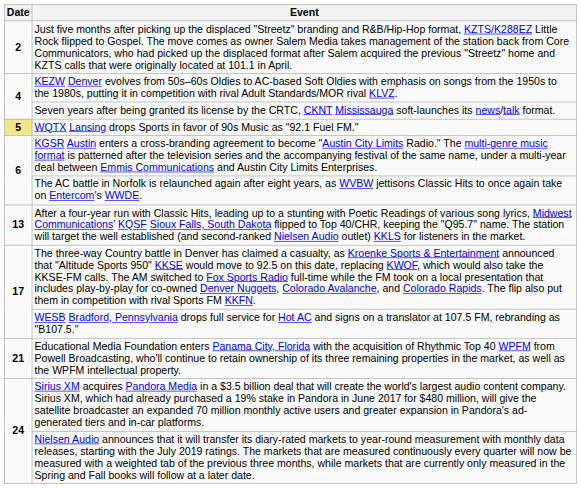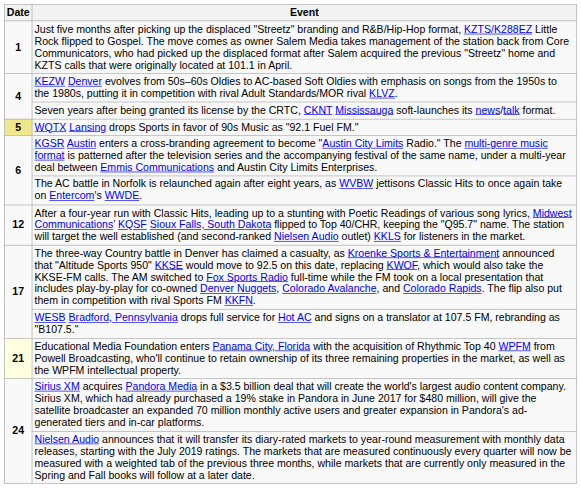(18, 47) 2 -> (18, 47) 1
(18, 225) 13 -> (18, 225) 12
(18, 358) no background -> (18, 358) lightyellow background
